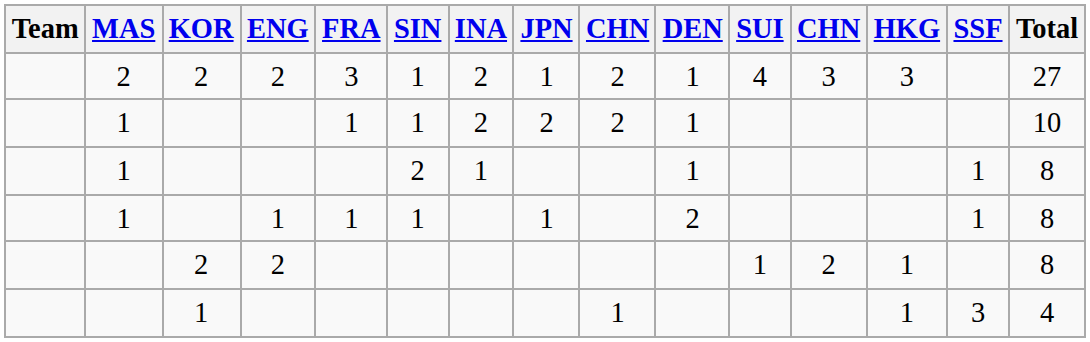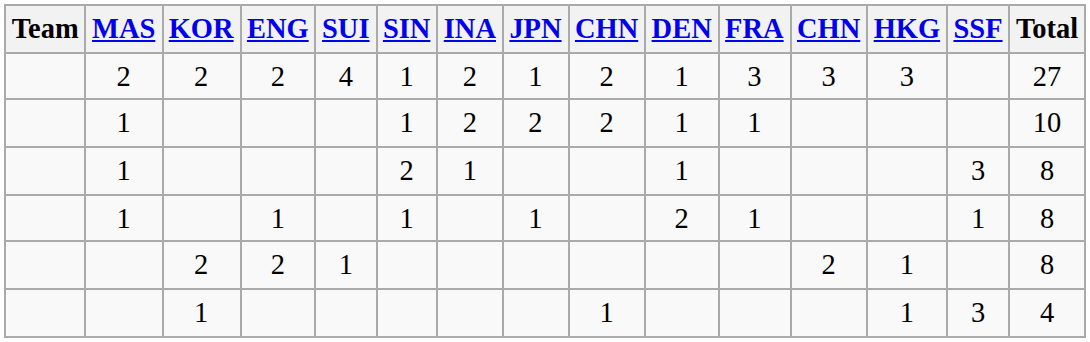columns swapped: (760, 28) <-> (351, 28)
(978, 170) 1 -> (978, 170) 3
